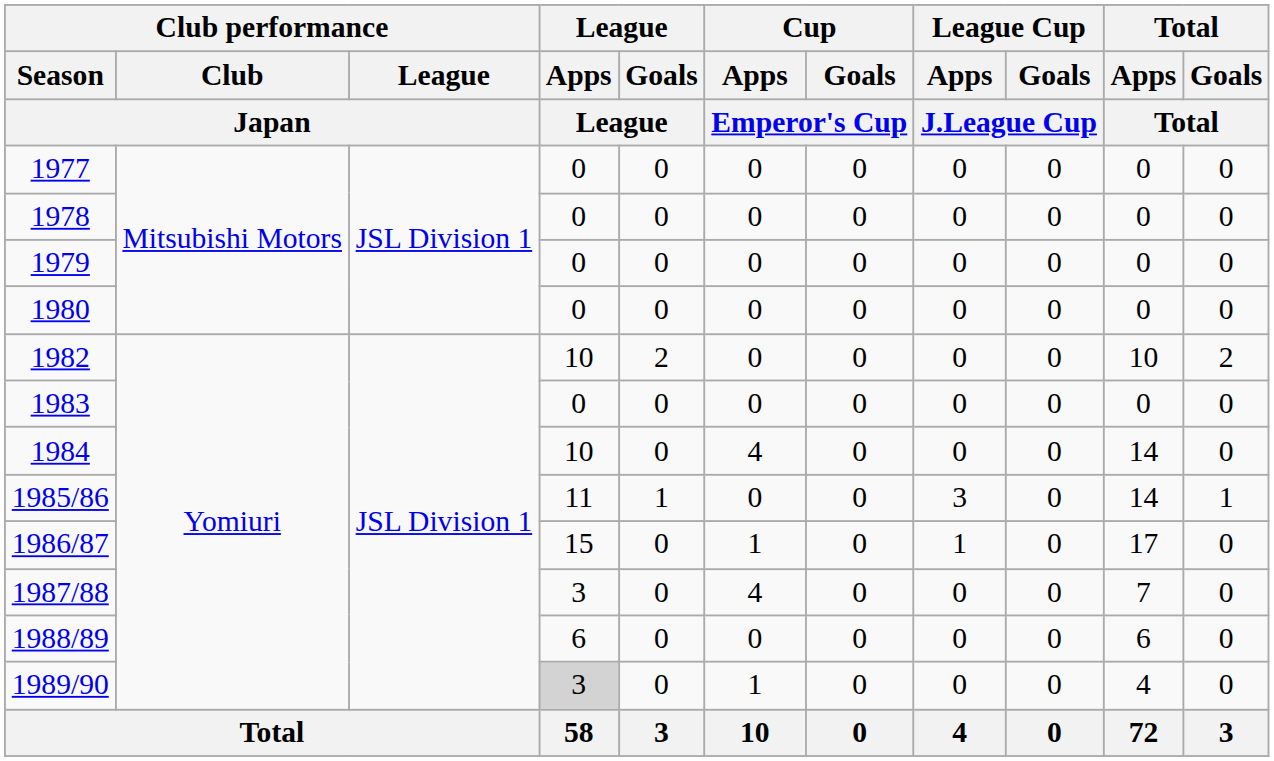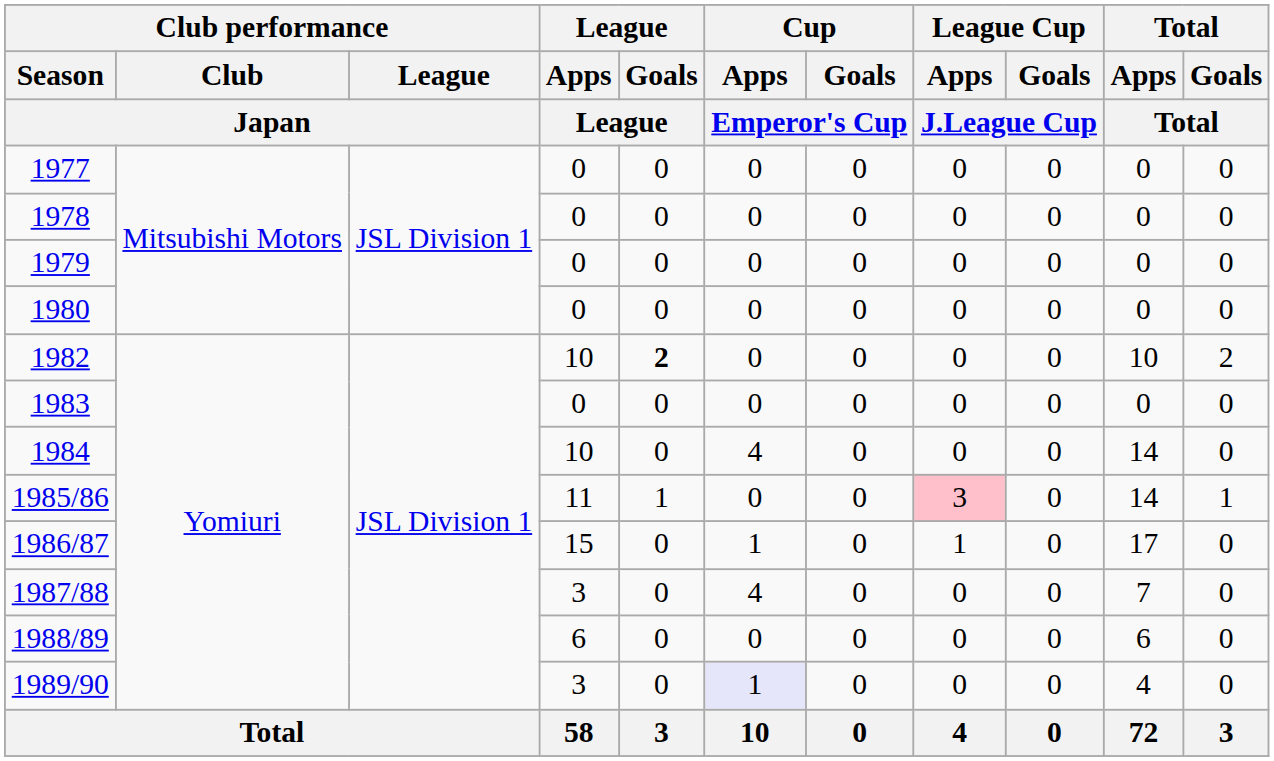(661, 356) normal -> (661, 356) bold
(960, 497) no background -> (960, 497) pink background
(579, 685) lightgrey background -> (579, 685) no background
(755, 685) no background -> (755, 685) lavender background
